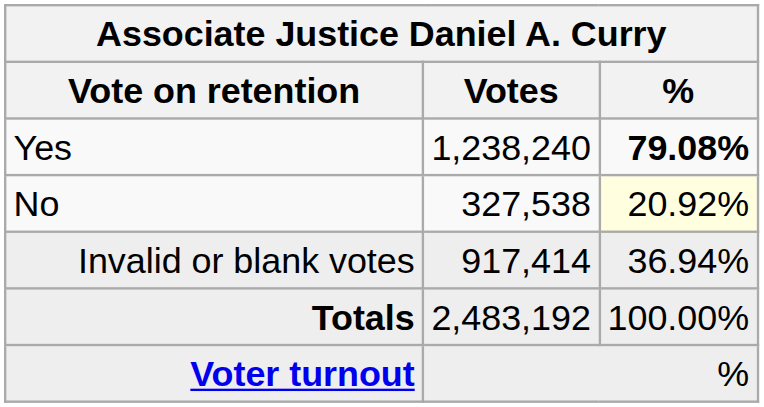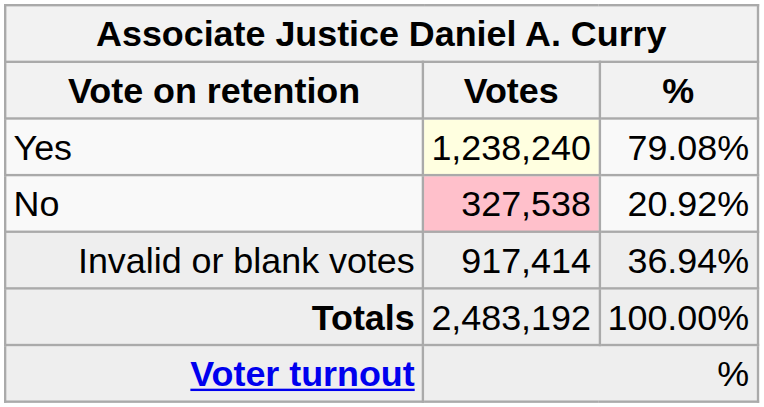(511, 147) no background -> (511, 147) lightyellow background
(688, 147) bold -> (688, 147) normal
(526, 204) no background -> (526, 204) pink background
(688, 204) lightyellow background -> (688, 204) no background
